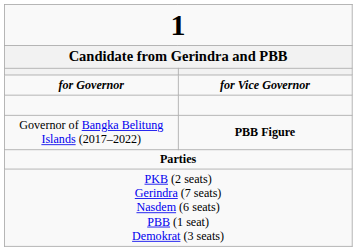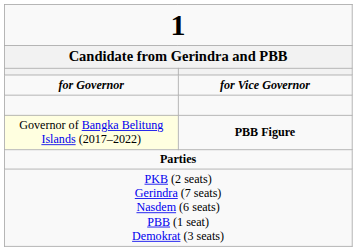(91, 132) no background -> (91, 132) lightyellow background
